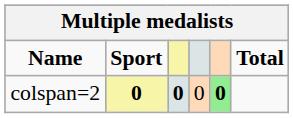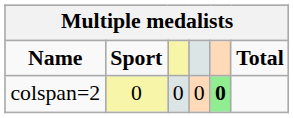(136, 94) bold -> (136, 94) normal
(178, 94) bold -> (178, 94) normal
